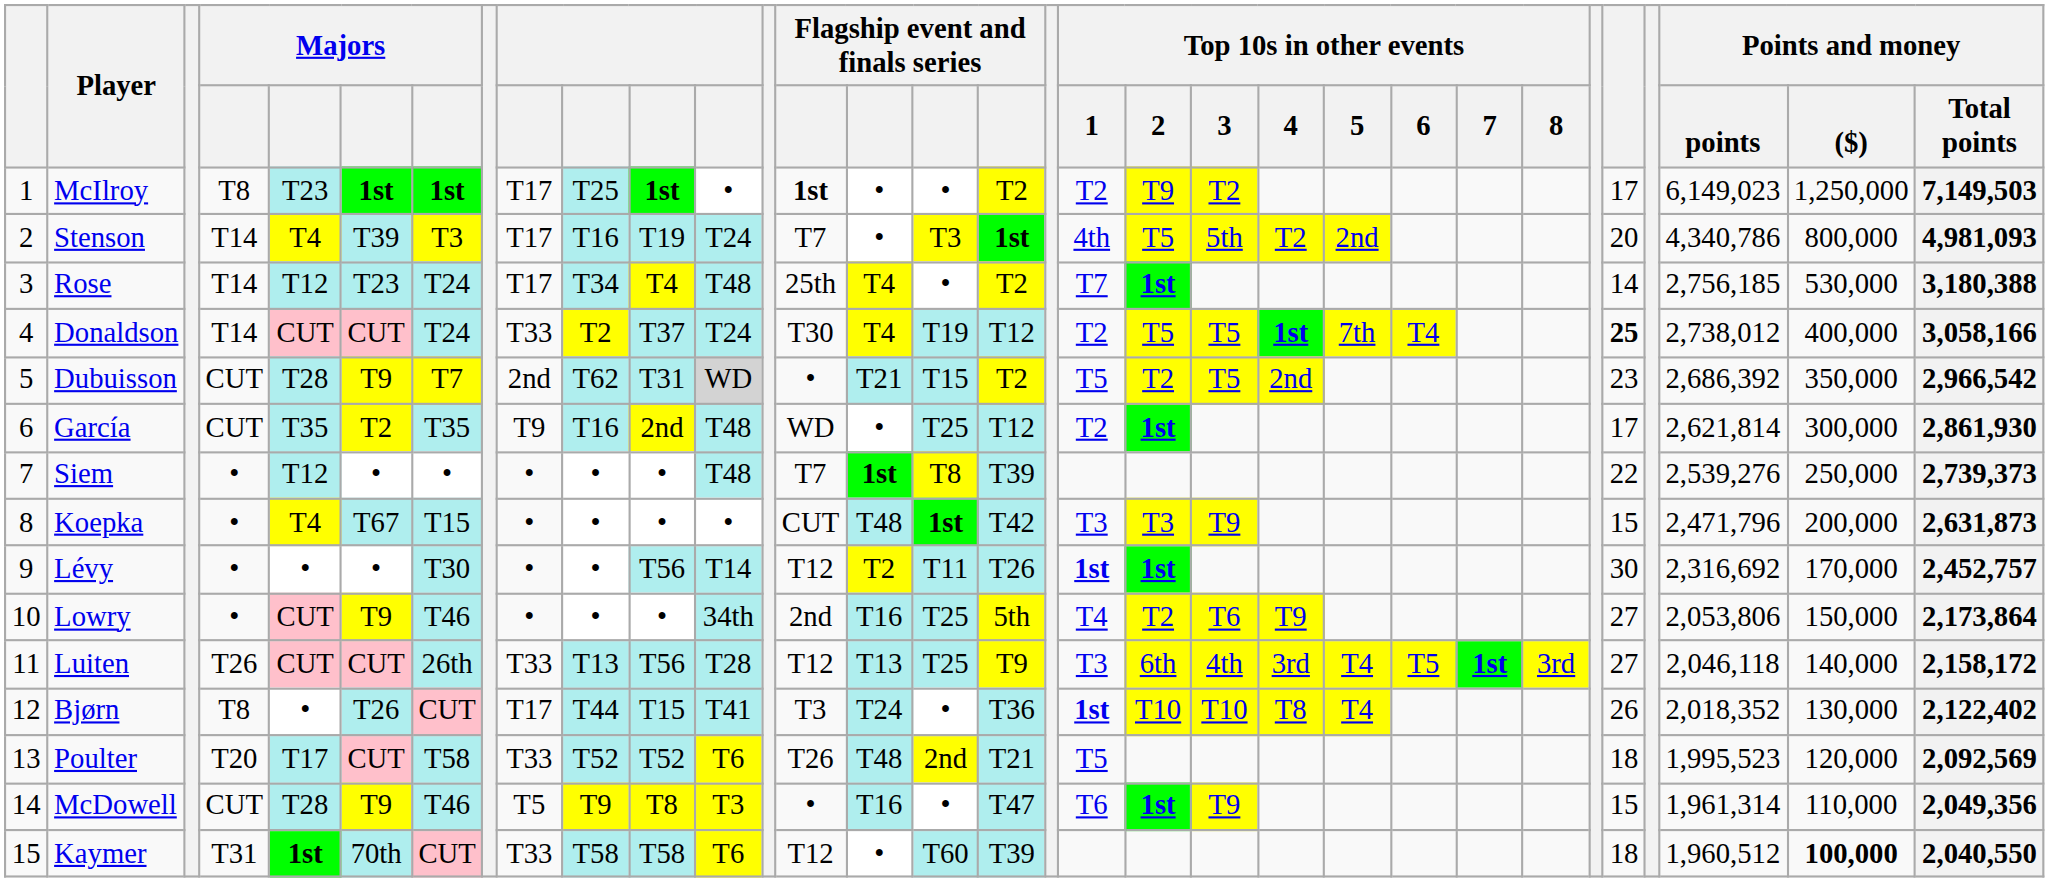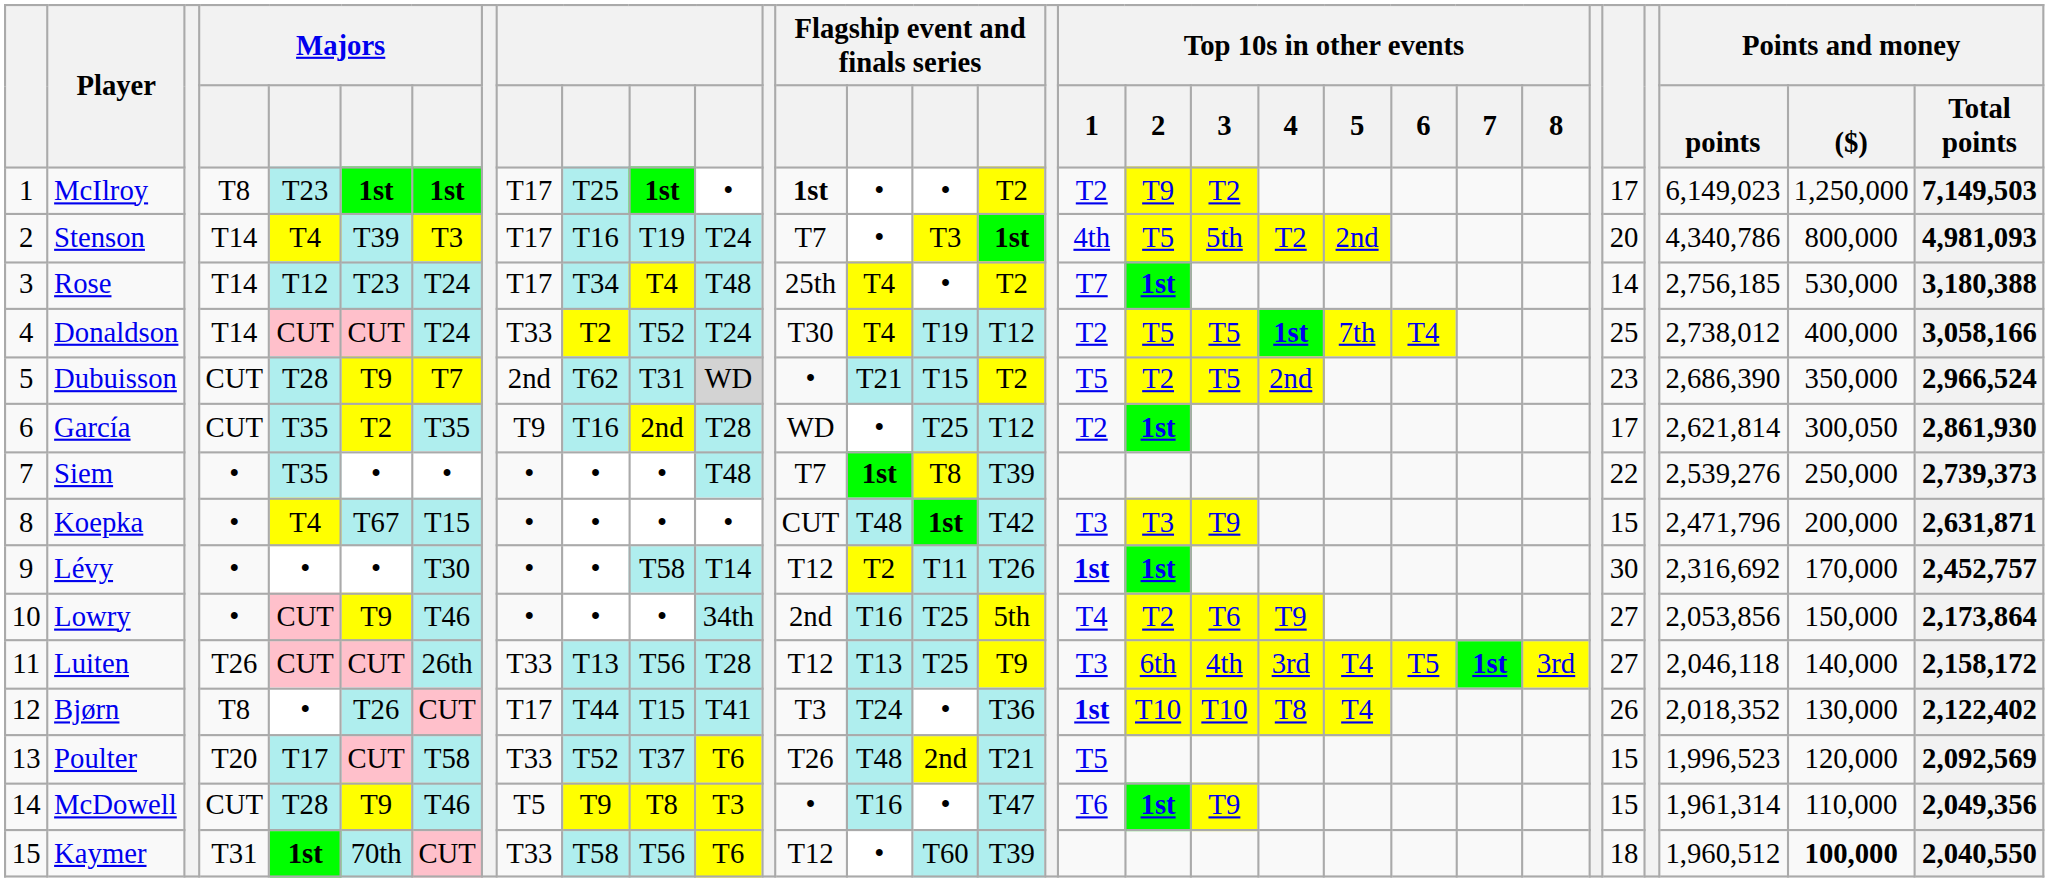(662, 332) T37 -> (662, 332) T52
(1624, 332) bold -> (1624, 332) normal
(1723, 379) 2,686,392 -> (1723, 379) 2,686,390
(1979, 379) 2,966,542 -> (1979, 379) 2,966,524
(728, 426) T48 -> (728, 426) T28
(1851, 426) 300,000 -> (1851, 426) 300,050
(305, 474) T12 -> (305, 474) T35
(1979, 521) 2,631,873 -> (1979, 521) 2,631,871
(662, 568) T56 -> (662, 568) T58
(1723, 616) 2,053,806 -> (1723, 616) 2,053,856
(662, 758) T52 -> (662, 758) T37
(1624, 758) 18 -> (1624, 758) 15
(1723, 758) 1,995,523 -> (1723, 758) 1,996,523
(662, 852) T58 -> (662, 852) T56
